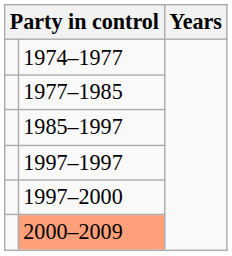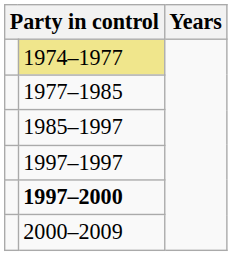(73, 57) no background -> (73, 57) khaki background
(73, 197) normal -> (73, 197) bold
(73, 232) lightsalmon background -> (73, 232) no background
